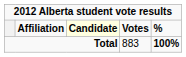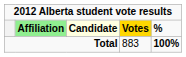(41, 28) no background -> (41, 28) lightgreen background
(135, 28) no background -> (135, 28) gold background
